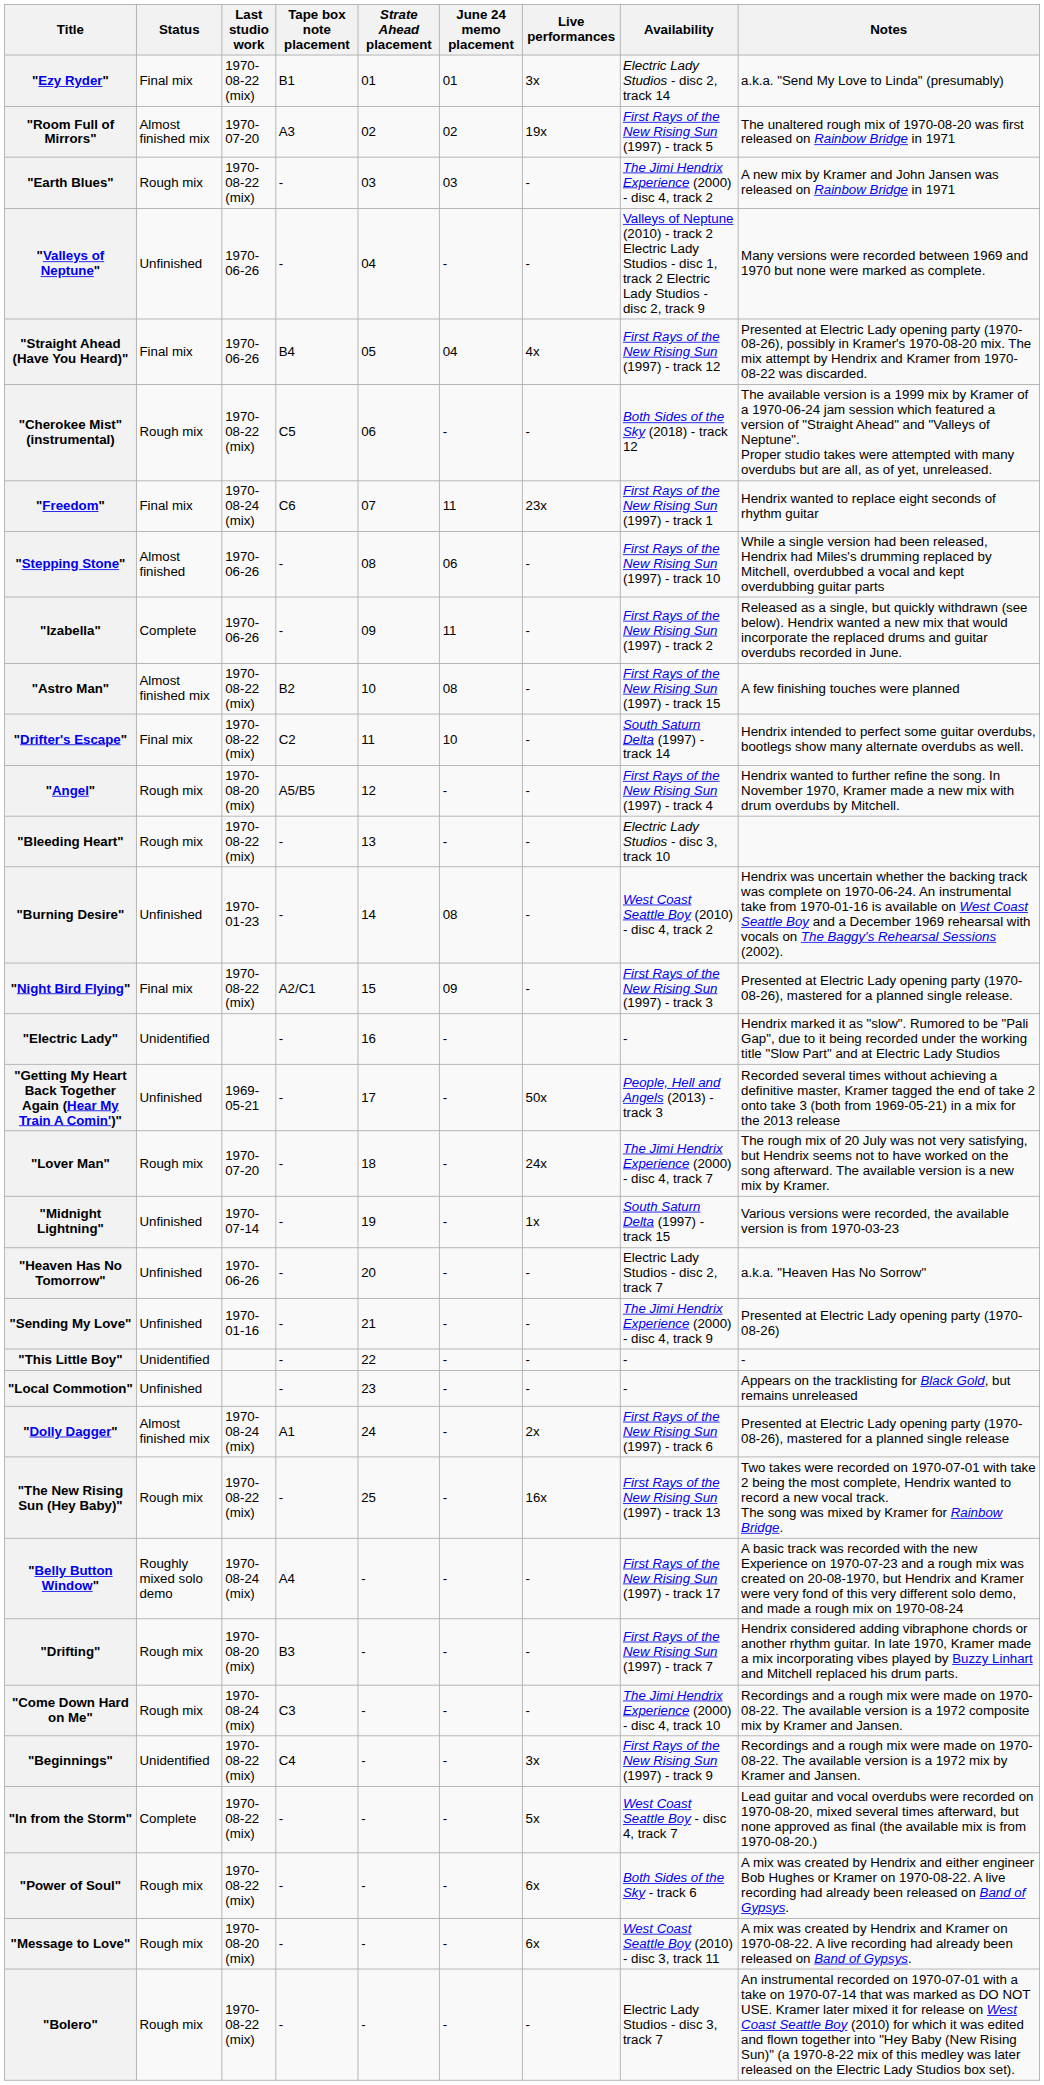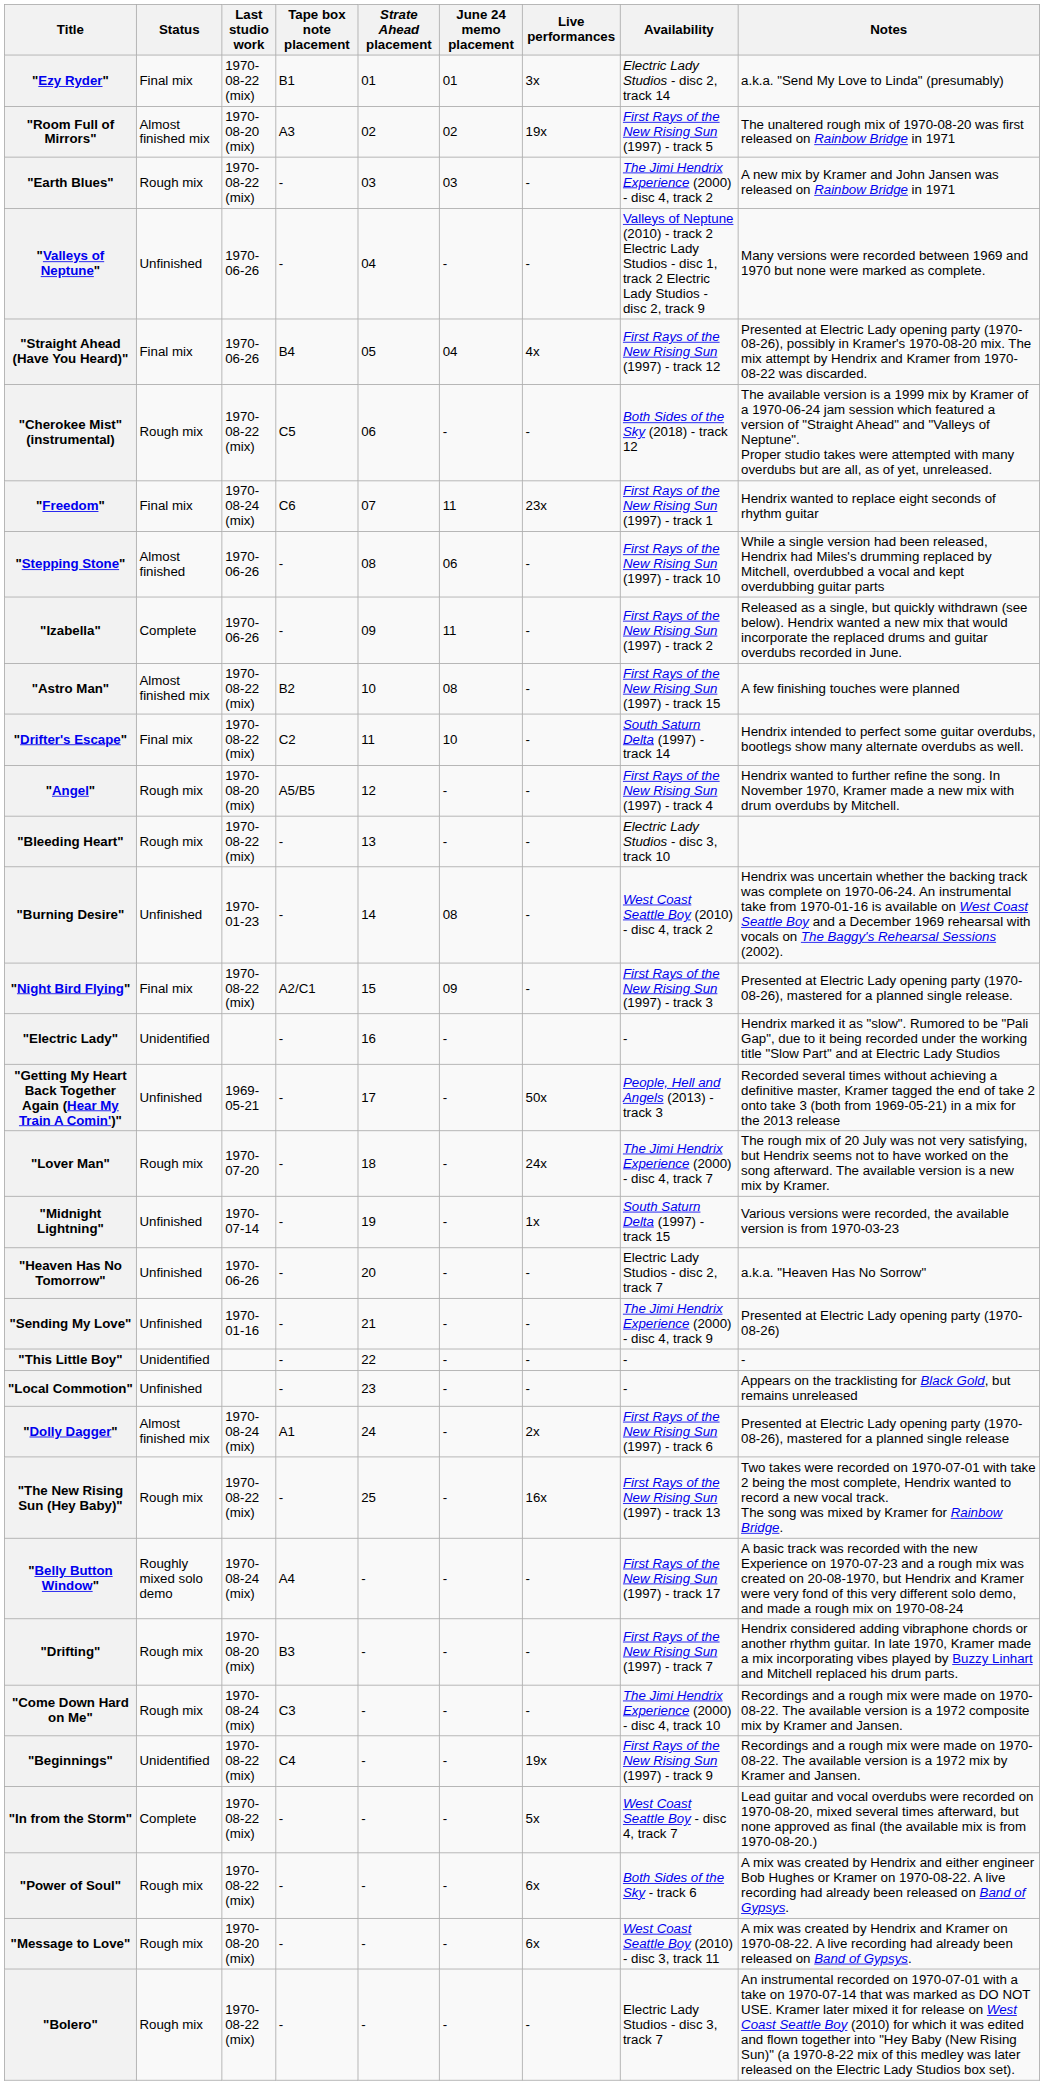(242, 131) 1970-07-20 -> (242, 131) 1970-08-20 (mix)
(533, 1761) 3x -> (536, 1761) 19x
